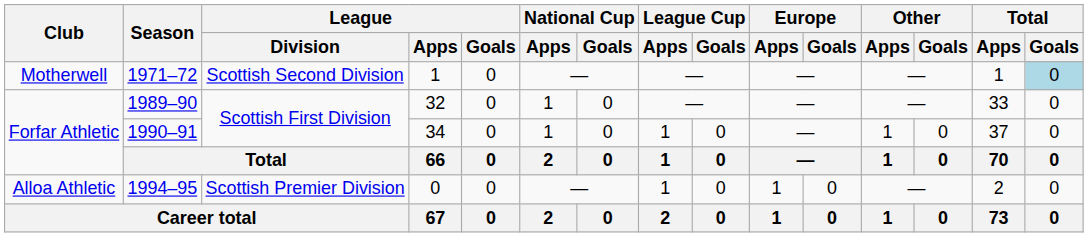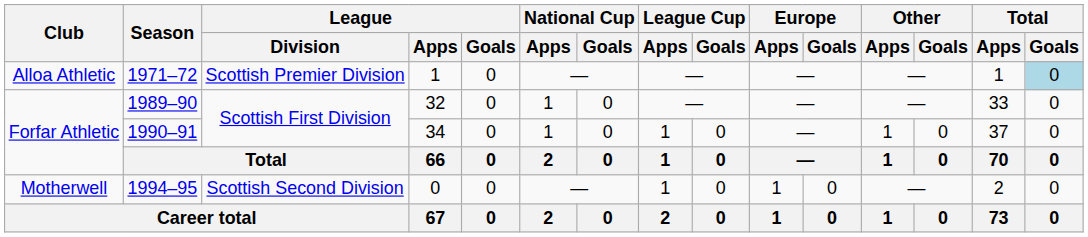(64, 75) Motherwell -> (64, 75) Alloa Athletic
(305, 75) Scottish Second Division -> (305, 75) Scottish Premier Division
(64, 189) Alloa Athletic -> (64, 189) Motherwell
(305, 189) Scottish Premier Division -> (305, 189) Scottish Second Division
